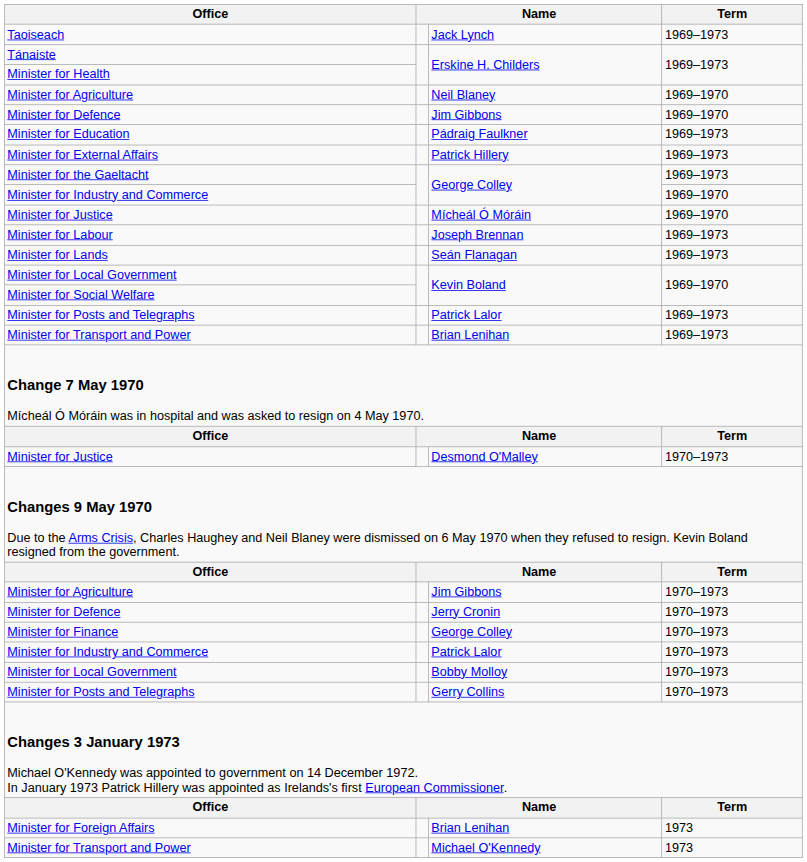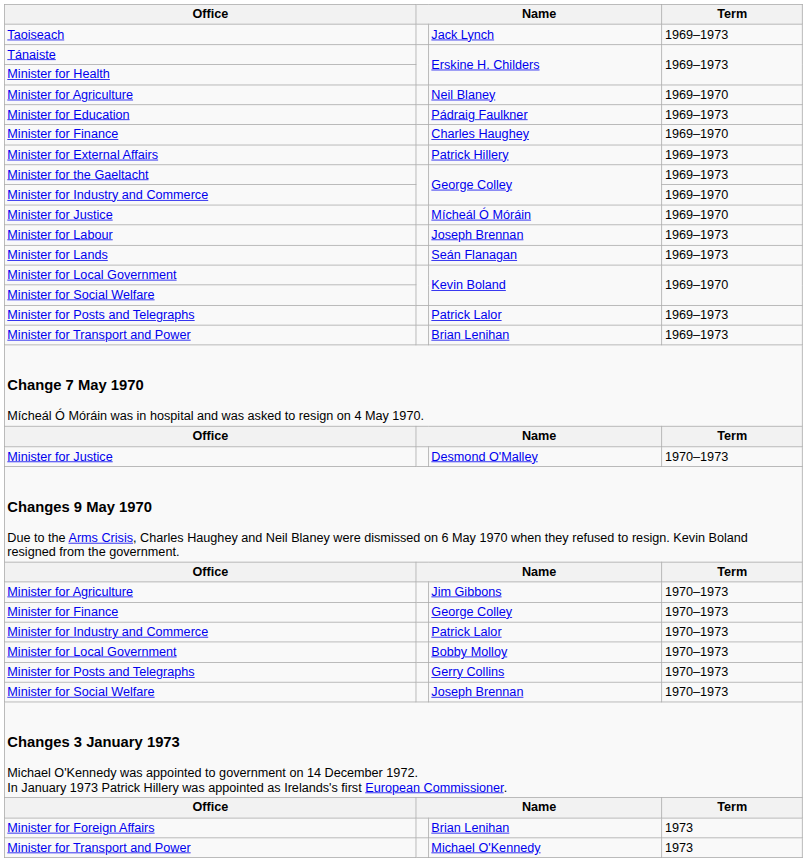- row: (64, 114)
+ row: (63, 134)
- row: (64, 612)
+ row: (81, 692)
